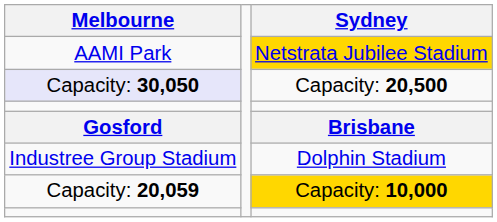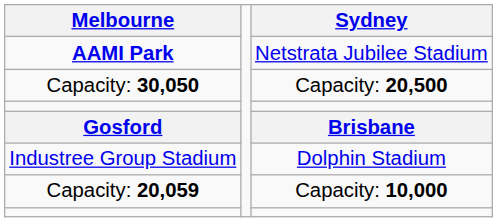(123, 52) normal -> (123, 52) bold
(371, 52) gold background -> (371, 52) no background
(123, 85) lavender background -> (123, 85) no background
(371, 191) gold background -> (371, 191) no background
